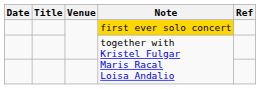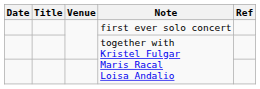(166, 28) gold background -> (166, 28) no background
